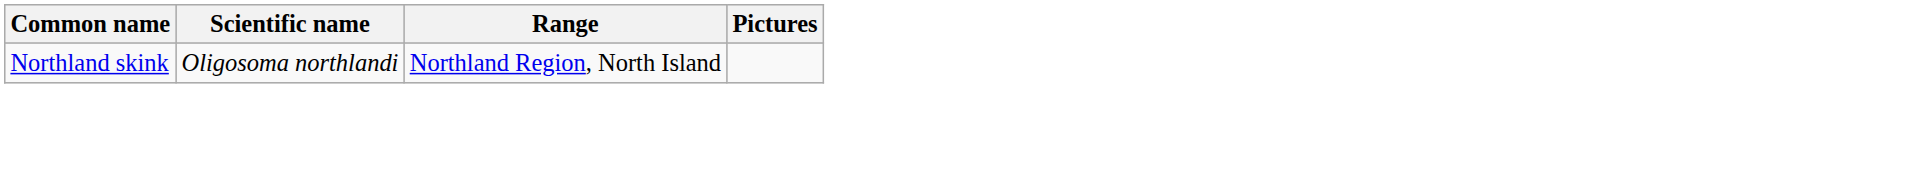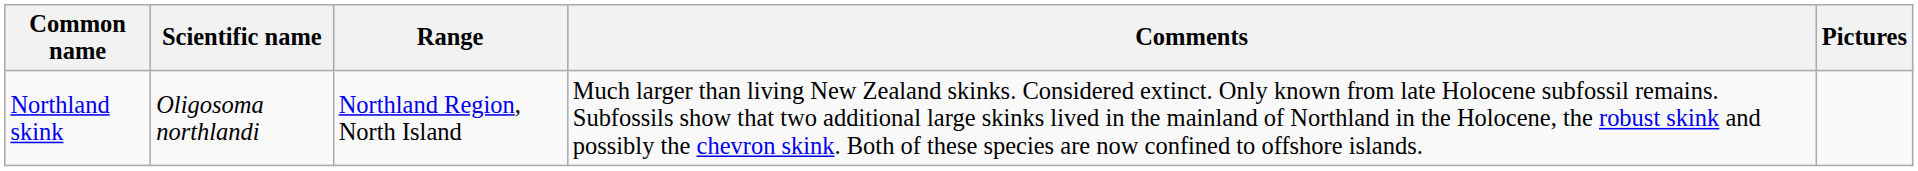+ column: (1192, 37)
